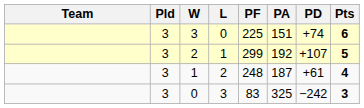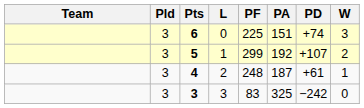columns swapped: (194, 14) <-> (345, 14)
